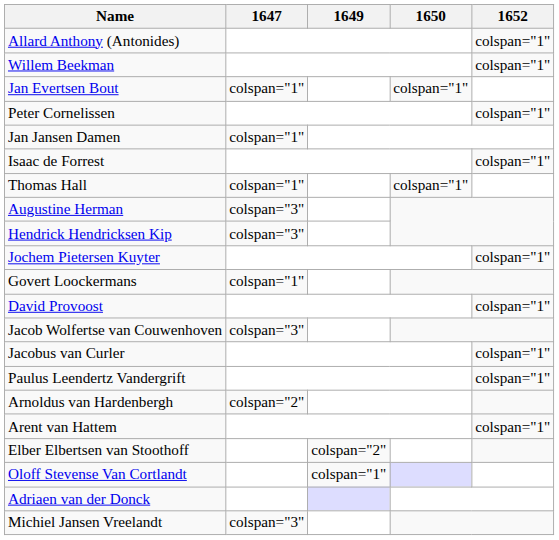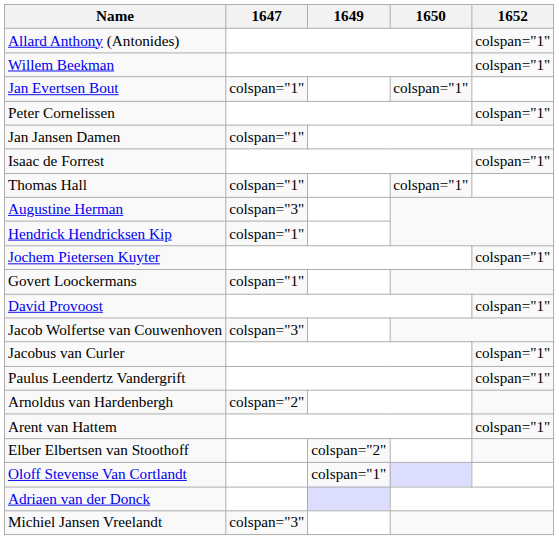(267, 233) colspan="3" -> (267, 233) colspan="1"
